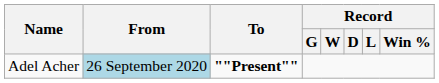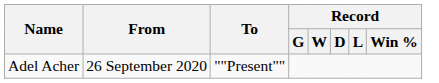(147, 66) lightblue background -> (147, 66) no background
(256, 66) bold -> (250, 66) normal
